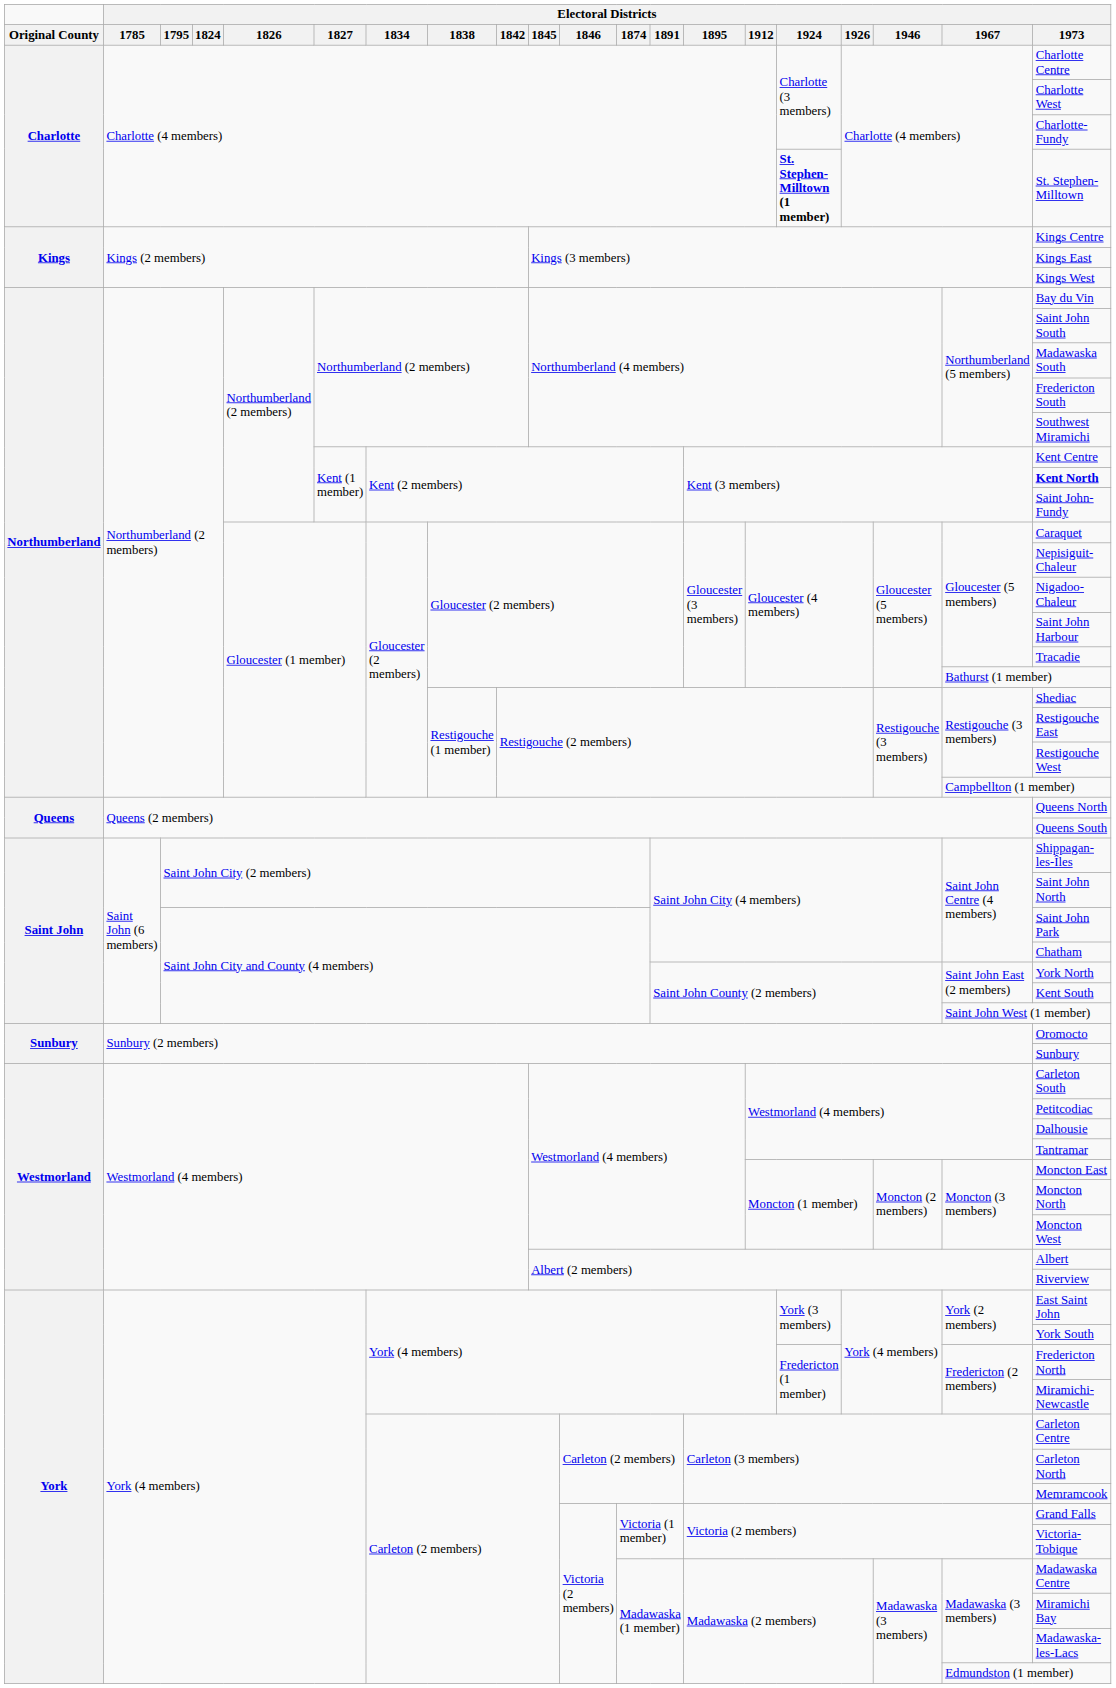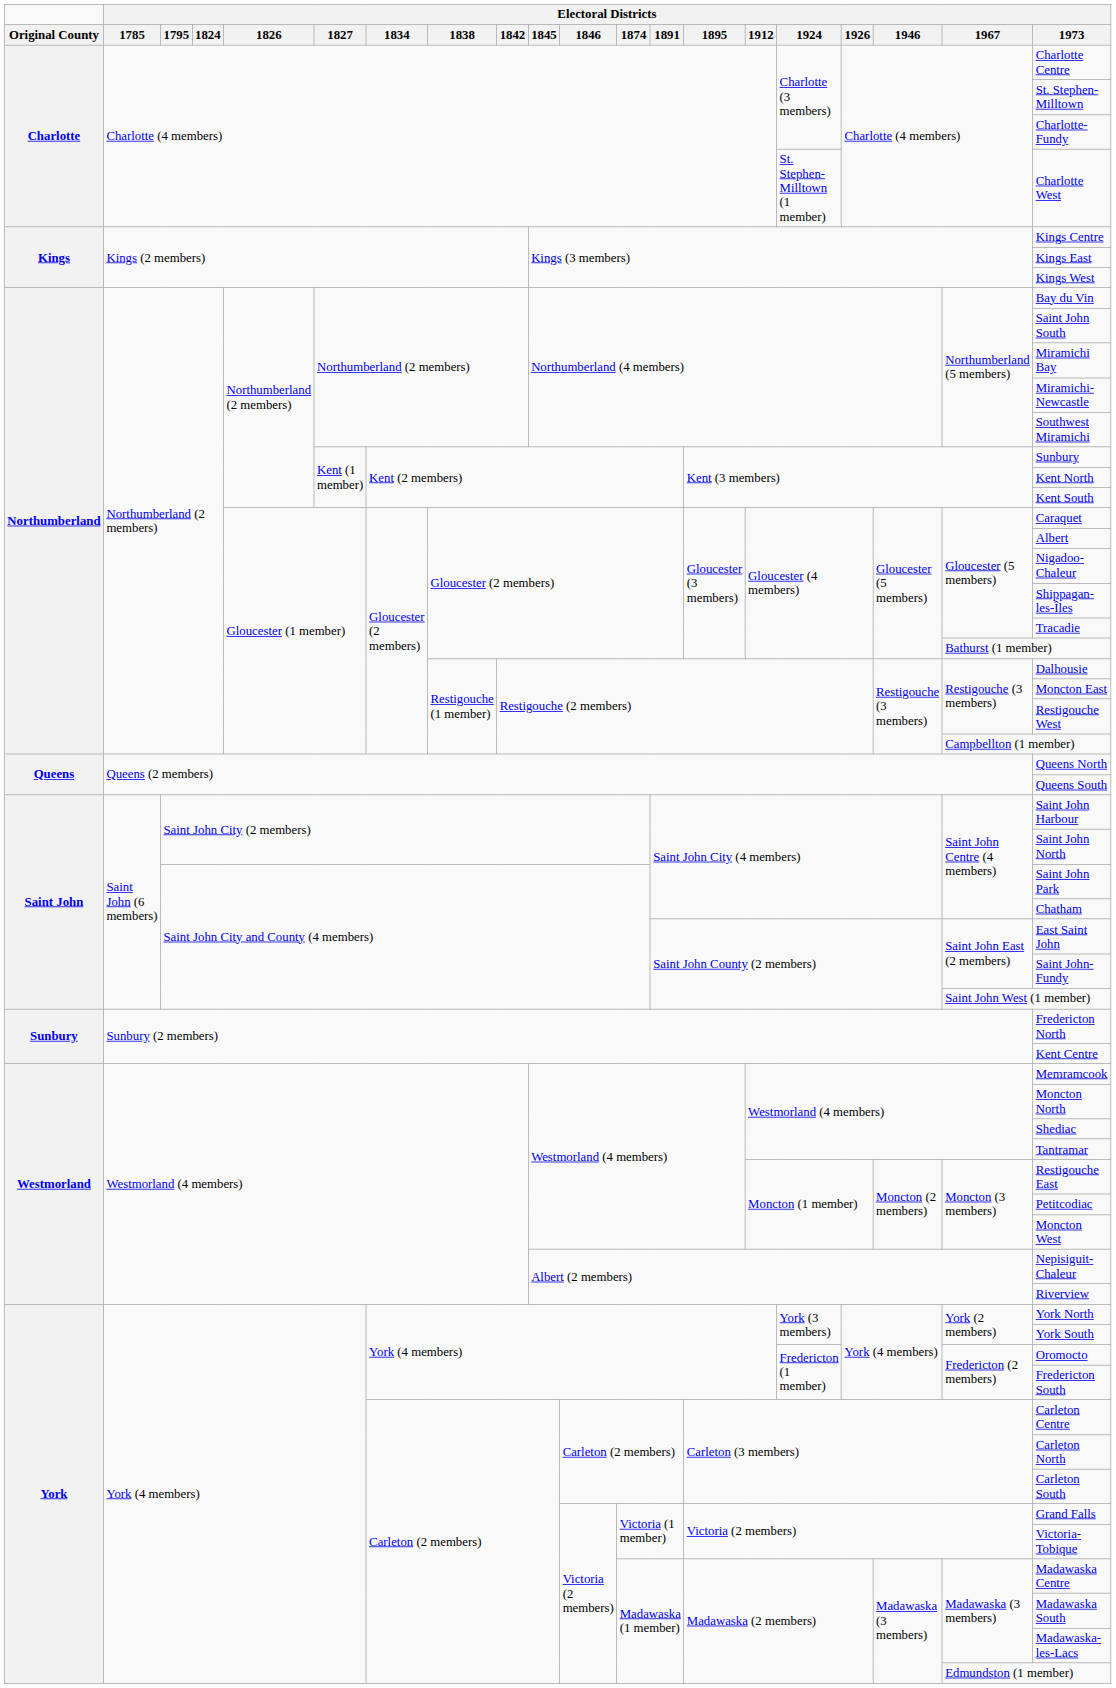(1059, 97) Charlotte West -> (1067, 97) St. Stephen-Milltown
(804, 188) bold -> (803, 188) normal
(1067, 188) St. Stephen-Milltown -> (1059, 188) Charlotte West
(1066, 360) Madawaska South -> (1063, 360) Miramichi Bay
(1065, 395) Fredericton South -> (1065, 395) Miramichi-Newcastle
(1067, 457) Kent Centre -> (1057, 457) Sunbury
(1067, 477) bold -> (1065, 477) normal
(1065, 505) Saint John-Fundy -> (1065, 497) Kent South
(1064, 560) Nepisiguit-Chaleur -> (1052, 538) Albert
(1063, 629) Saint John Harbour -> (1065, 600) Shippagan-les-Îles
(1056, 697) Shediac -> (1062, 668) Dalhousie
(1067, 725) Restigouche East -> (1071, 689) Moncton East
(1065, 855) Shippagan-les-Îles -> (1063, 812) Saint John Harbour
(1065, 972) York North -> (1061, 936) East Saint John
(1065, 992) Kent South -> (1065, 971) Saint John-Fundy
(1062, 1033) Oromocto -> (1065, 1026) Fredericton North
(1057, 1053) Sunbury -> (1067, 1053) Kent Centre
(1058, 1081) Carleton South -> (1072, 1074) Memramcook
(1064, 1108) Petitcodiac -> (1059, 1101) Moncton North
(1062, 1129) Dalhousie -> (1056, 1129) Shediac
(1071, 1169) Moncton East -> (1067, 1176) Restigouche East
(1059, 1197) Moncton North -> (1064, 1204) Petitcodiac
(1052, 1259) Albert -> (1064, 1266) Nepisiguit-Chaleur
(1061, 1307) East Saint John -> (1065, 1314) York North
(1065, 1362) Fredericton North -> (1062, 1354) Oromocto
(1065, 1396) Miramichi-Newcastle -> (1065, 1382) Fredericton South
(1072, 1493) Memramcook -> (1058, 1486) Carleton South
(1063, 1610) Miramichi Bay -> (1066, 1610) Madawaska South
